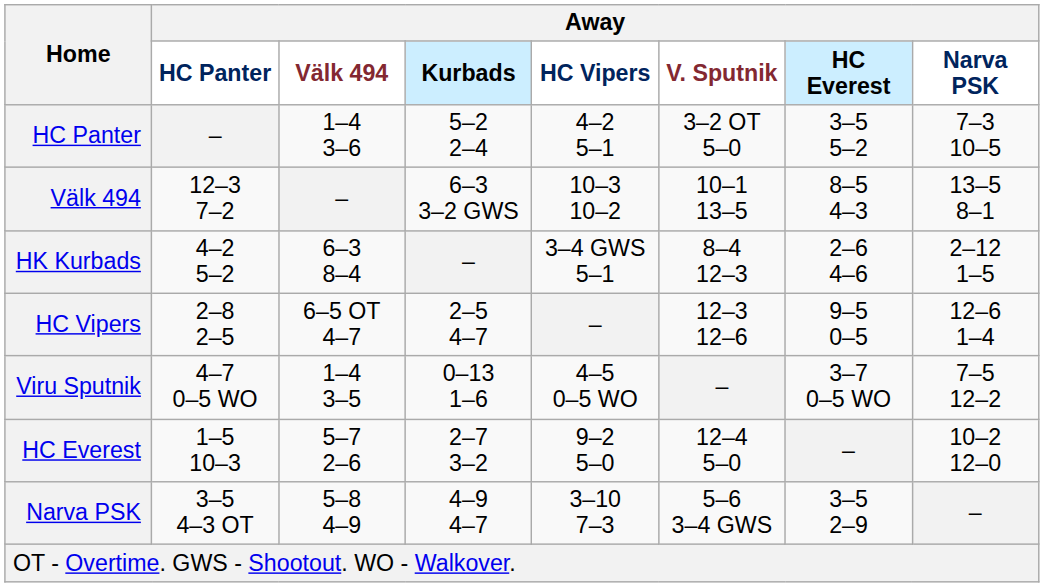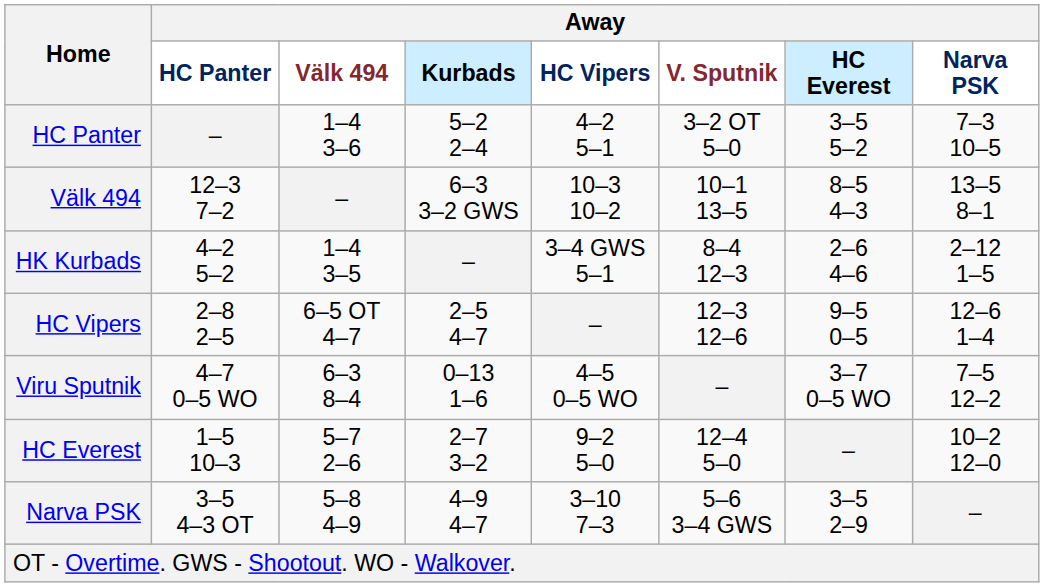(342, 261) 6–3 8–4 -> (342, 261) 1–4 3–5
(342, 387) 1–4 3–5 -> (342, 387) 6–3 8–4
